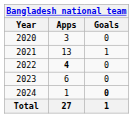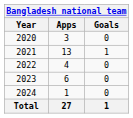(66, 65) bold -> (66, 65) normal
(107, 92) bold -> (107, 92) normal
